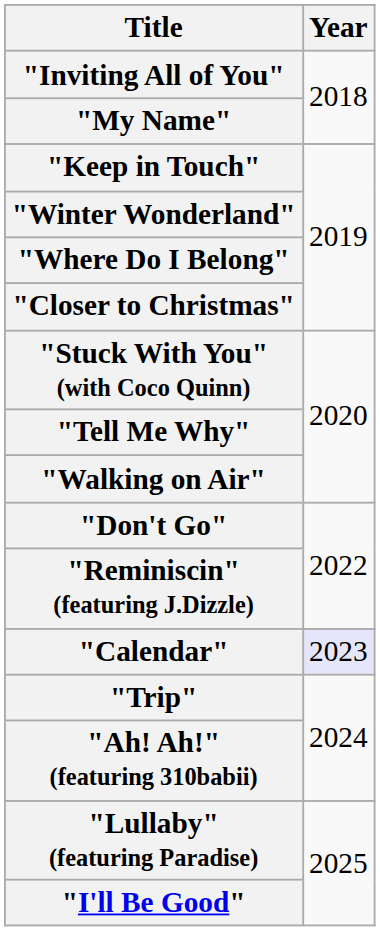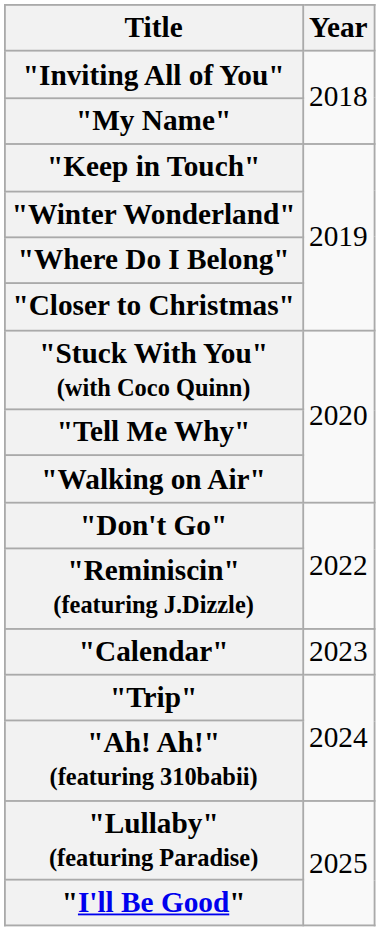(338, 650) lavender background -> (338, 650) no background
